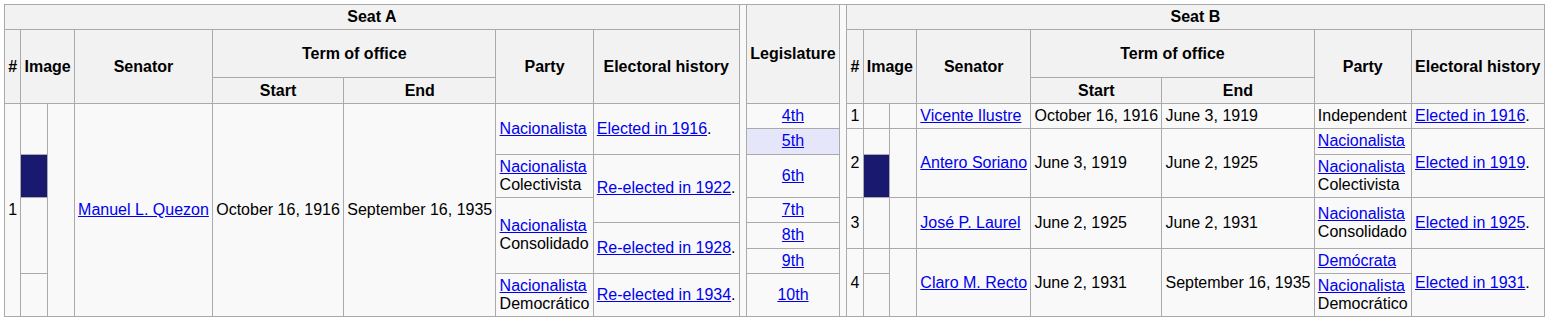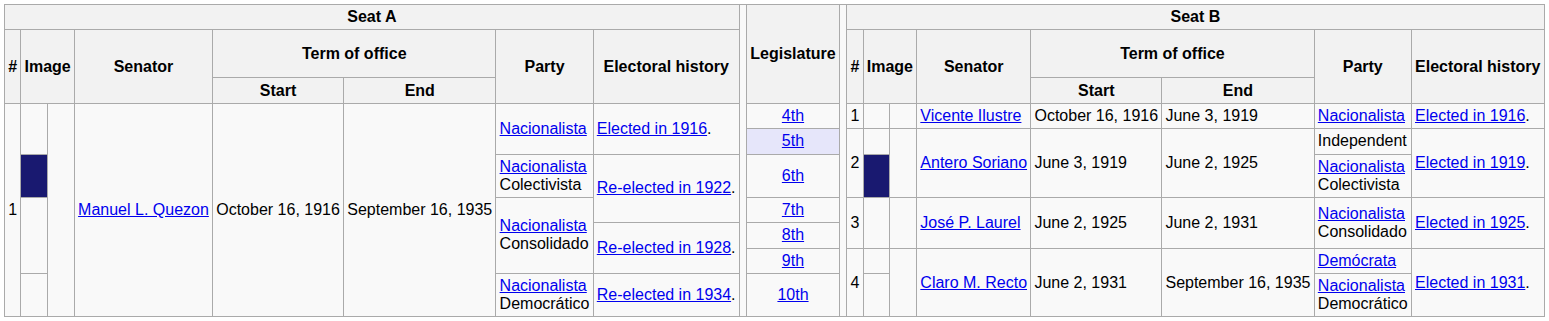(1362, 115) Independent -> (1361, 115) Nacionalista
(1361, 141) Nacionalista -> (1362, 141) Independent
